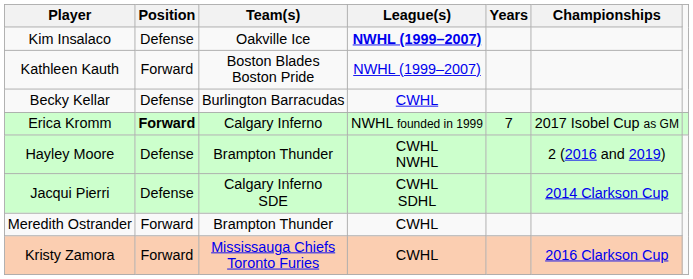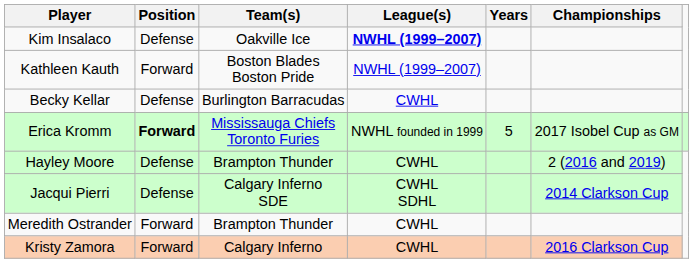(273, 123) Calgary Inferno -> (273, 131) Mississauga Chiefs Toronto Furies
(509, 123) 7 -> (509, 131) 5
(417, 154) CWHL NWHL -> (417, 162) CWHL
(273, 255) Mississauga Chiefs Toronto Furies -> (273, 247) Calgary Inferno
